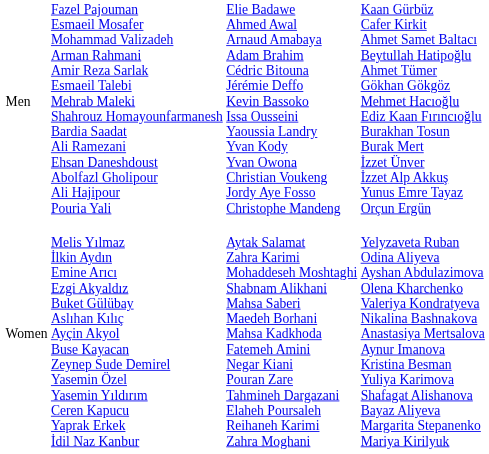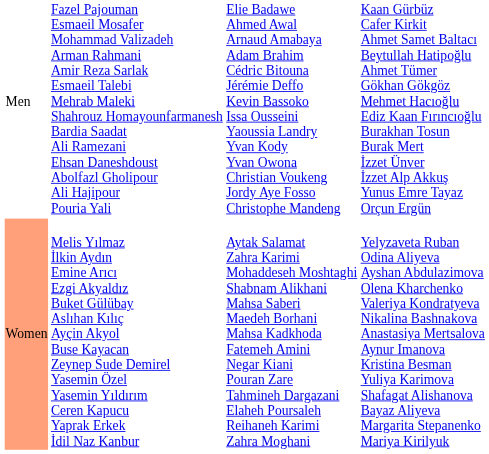(27, 334) no background -> (27, 334) lightsalmon background
